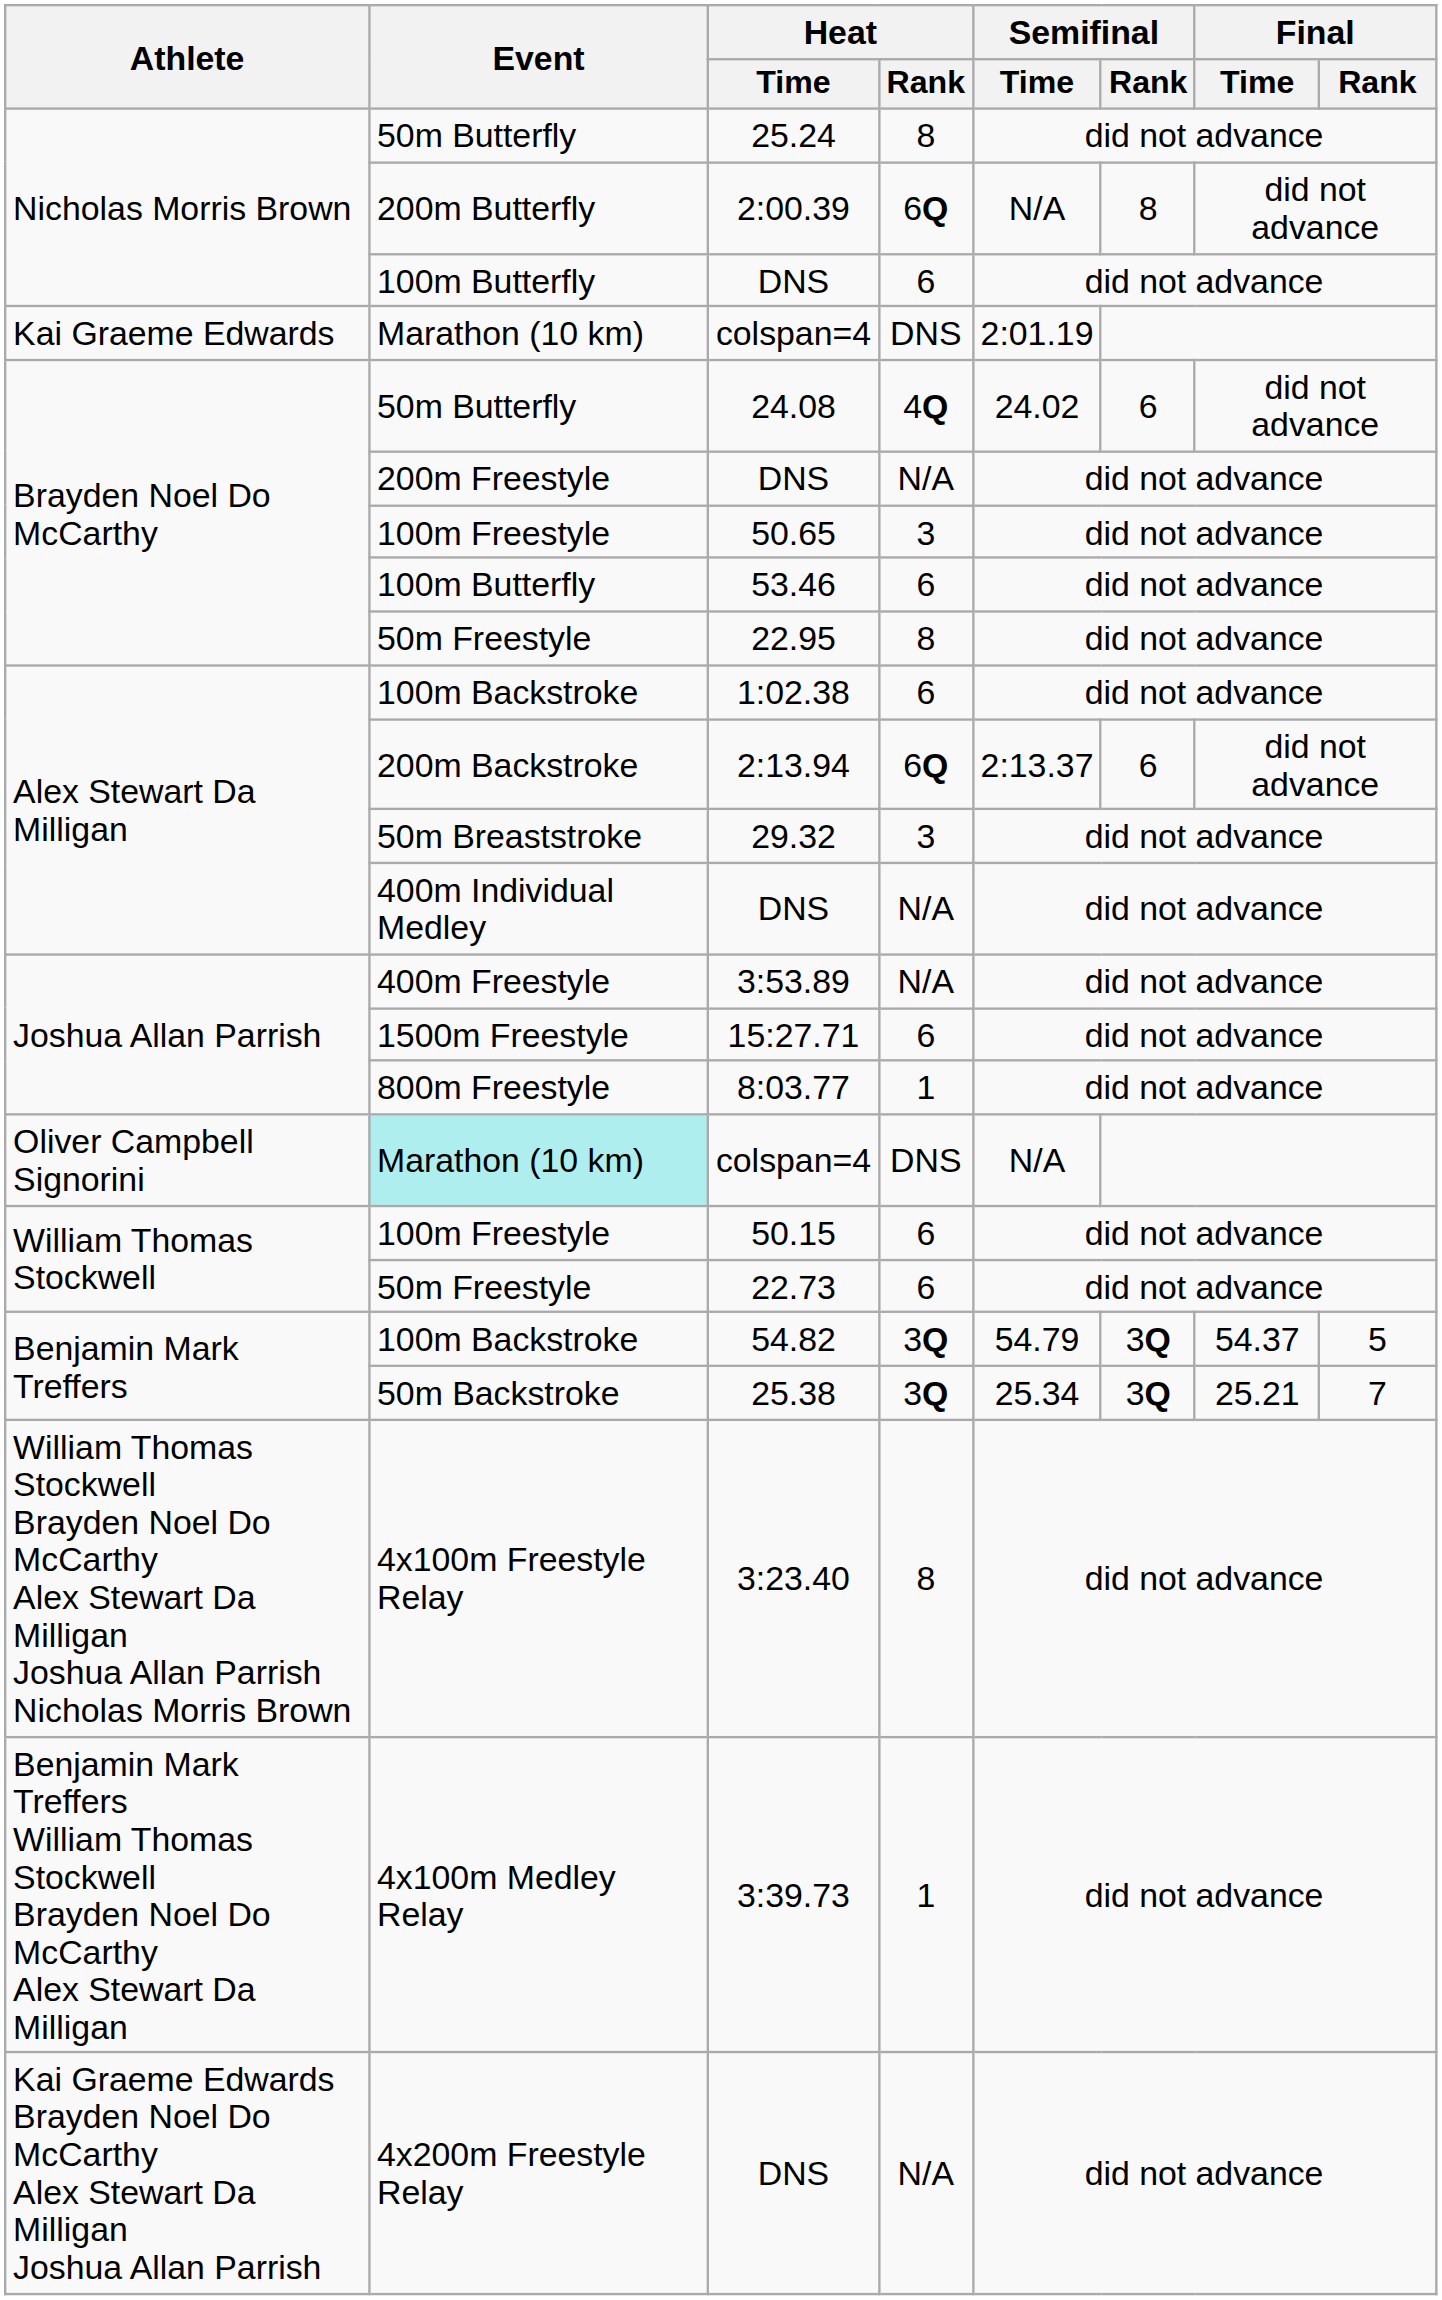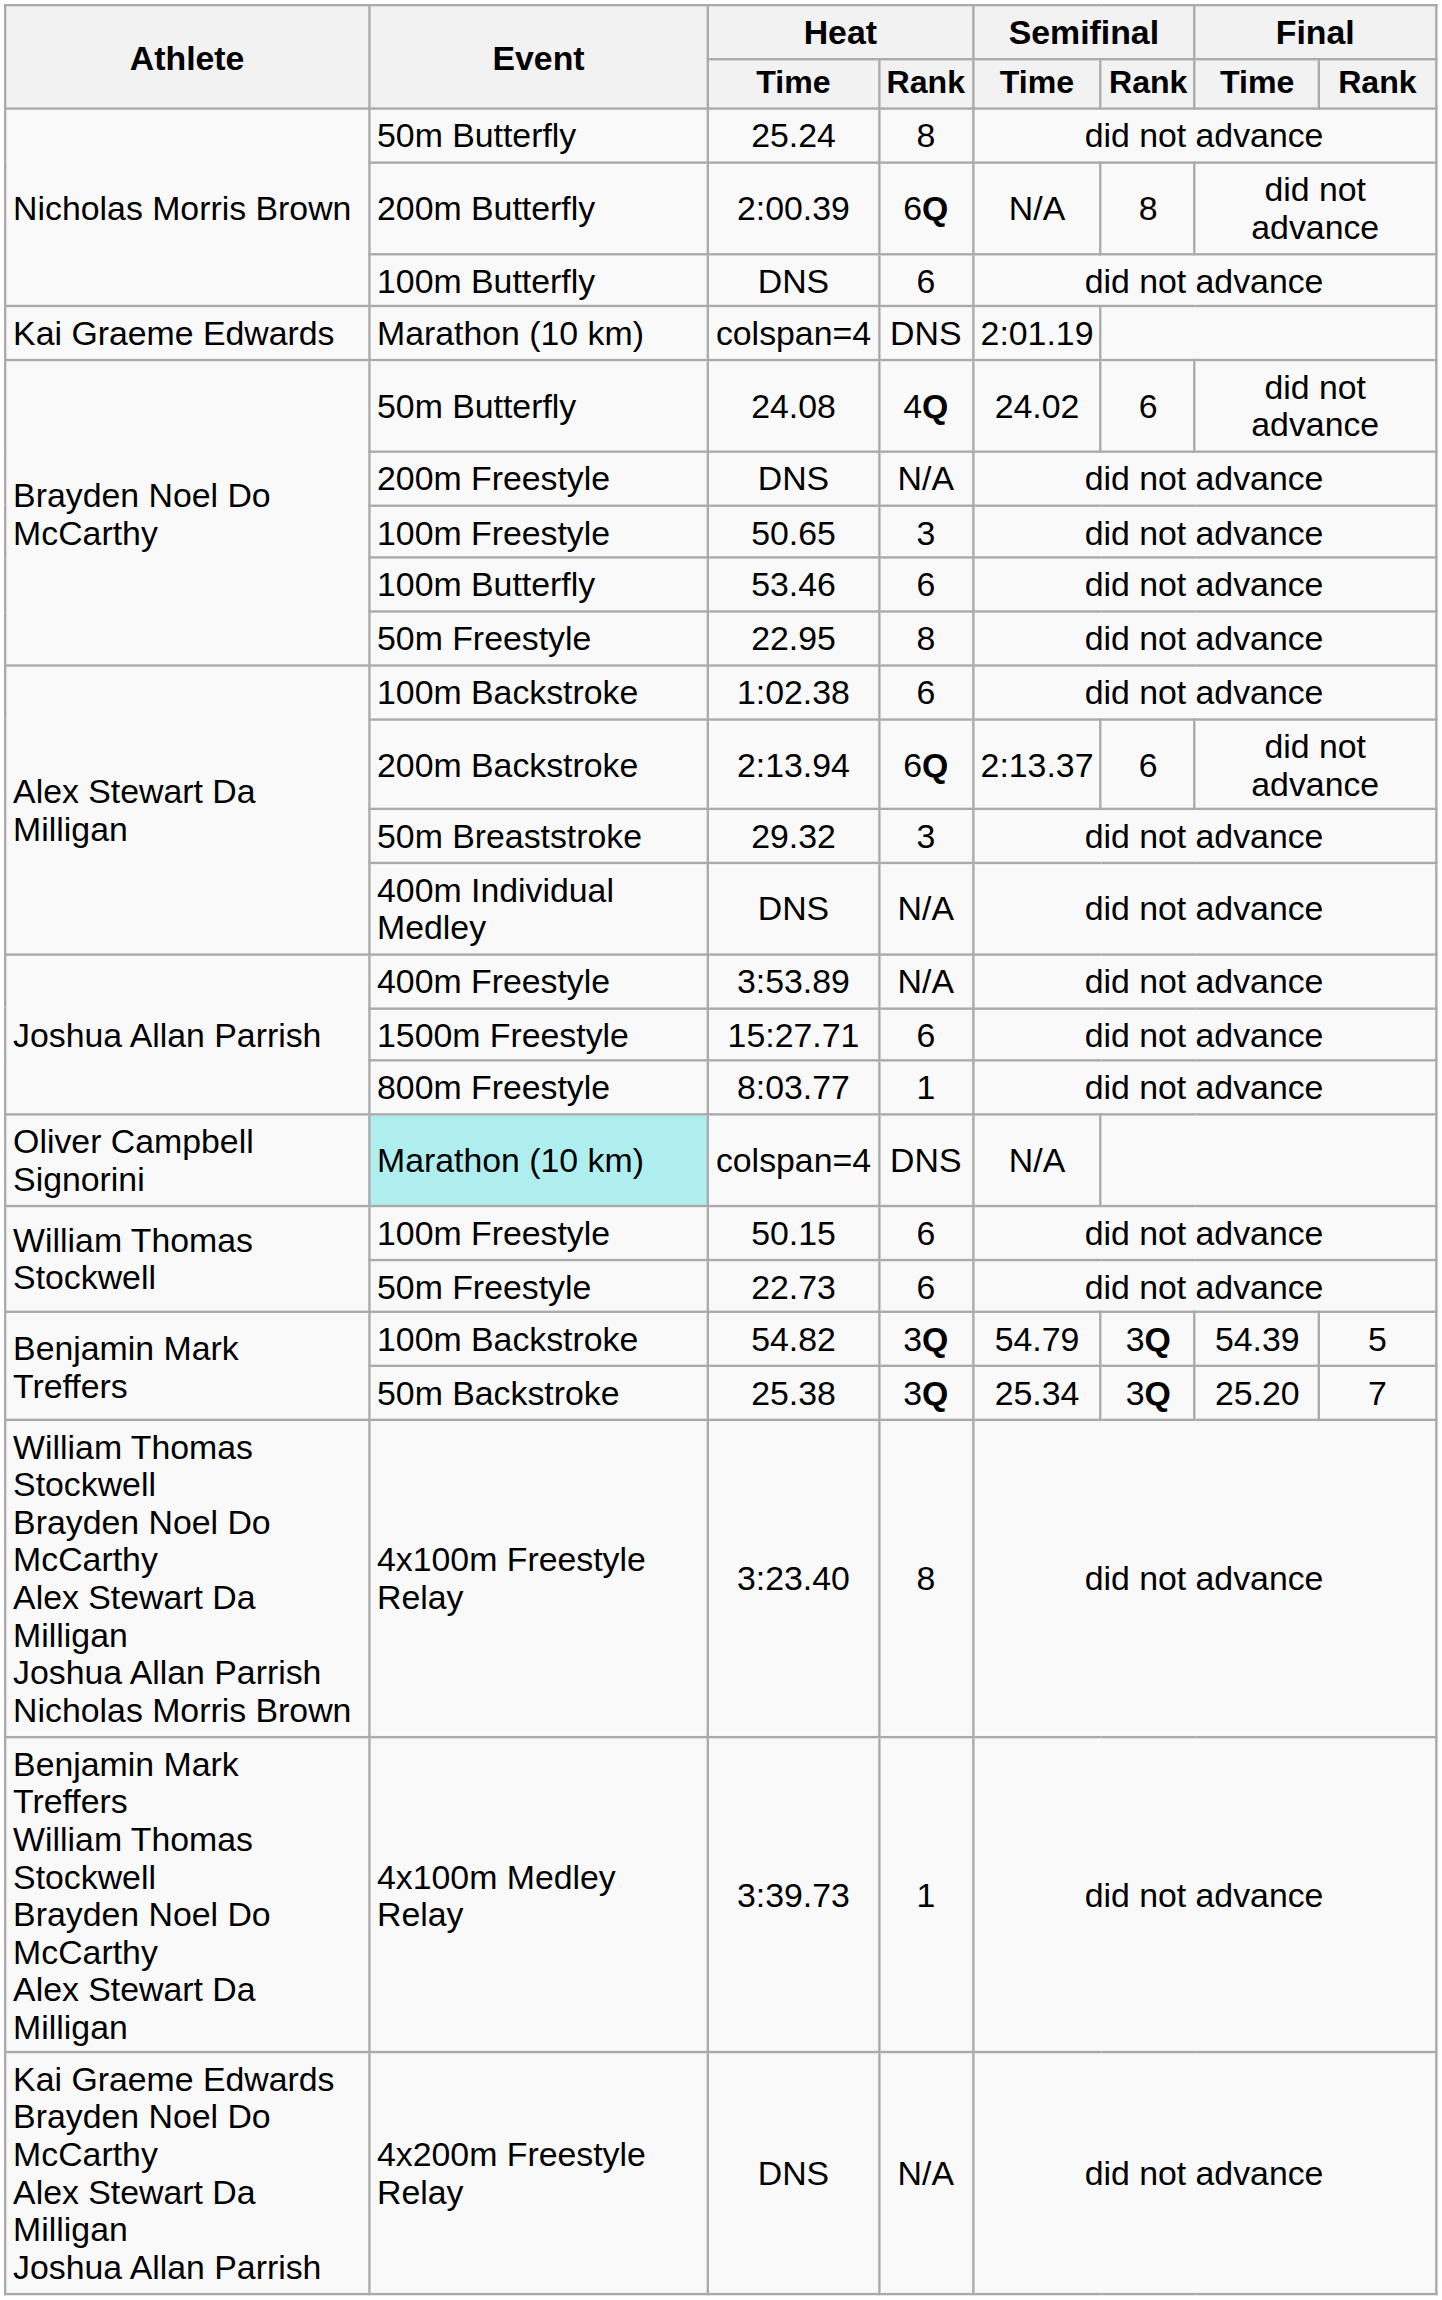(1257, 1340) 54.37 -> (1257, 1340) 54.39
(1257, 1393) 25.21 -> (1257, 1393) 25.20
